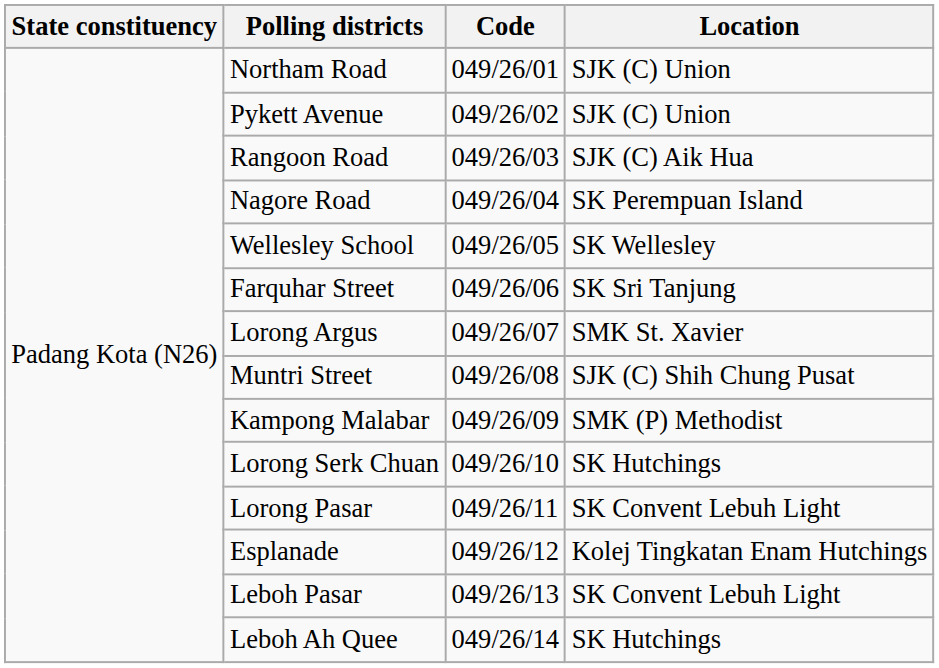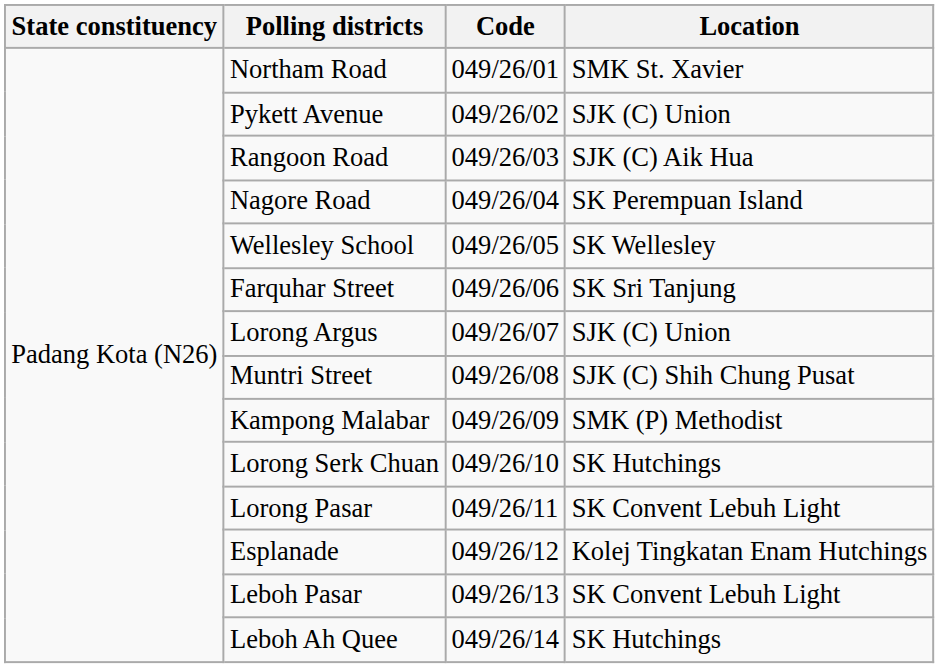(651, 69) SJK (C) Union -> (657, 69) SMK St. Xavier
(657, 332) SMK St. Xavier -> (651, 332) SJK (C) Union
